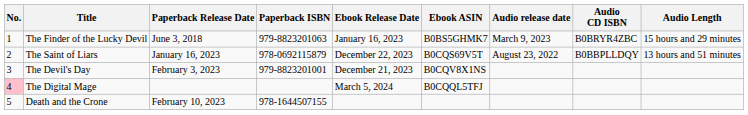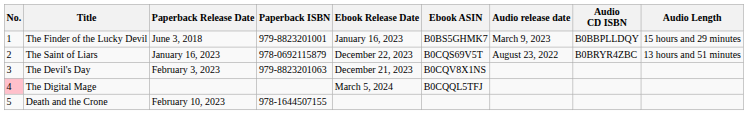(293, 39) 979-8823201063 -> (293, 39) 979-8823201001
(606, 39) B0BRYR4ZBC -> (607, 39) B0BBPLLDQY
(607, 54) B0BBPLLDQY -> (606, 54) B0BRYR4ZBC
(293, 70) 979-8823201001 -> (293, 70) 979-8823201063
